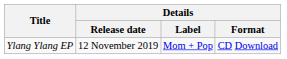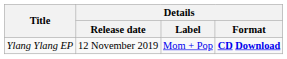(248, 45) normal -> (249, 45) bold
